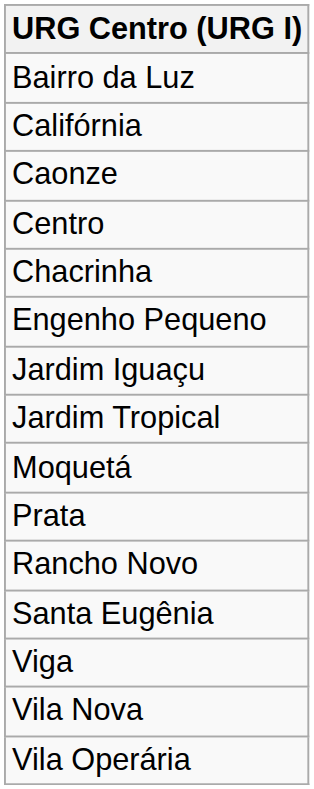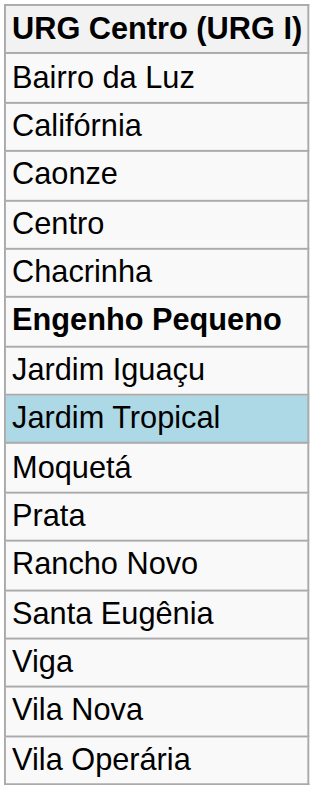(139, 321) normal -> (147, 321) bold
(116, 418) no background -> (116, 418) lightblue background
